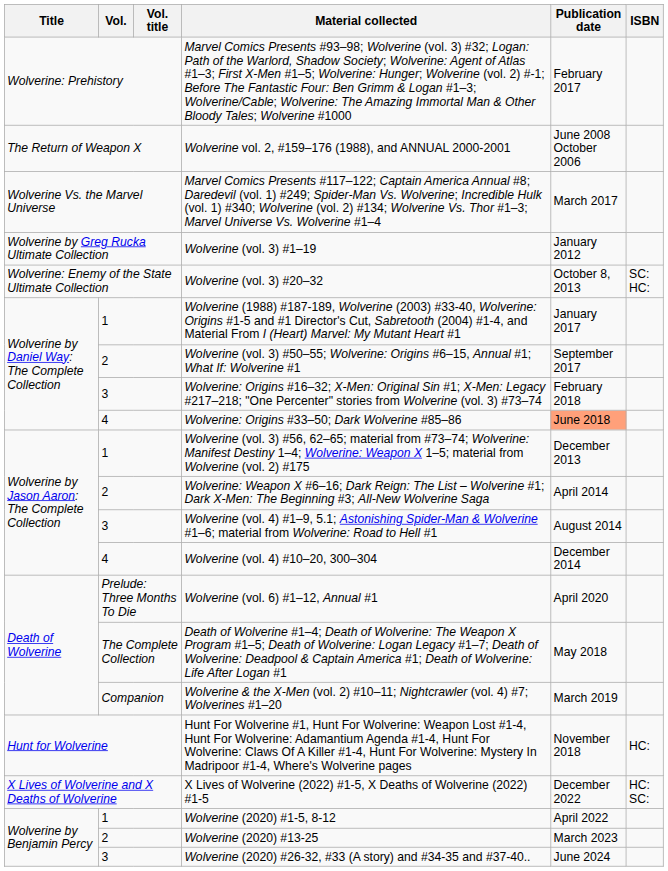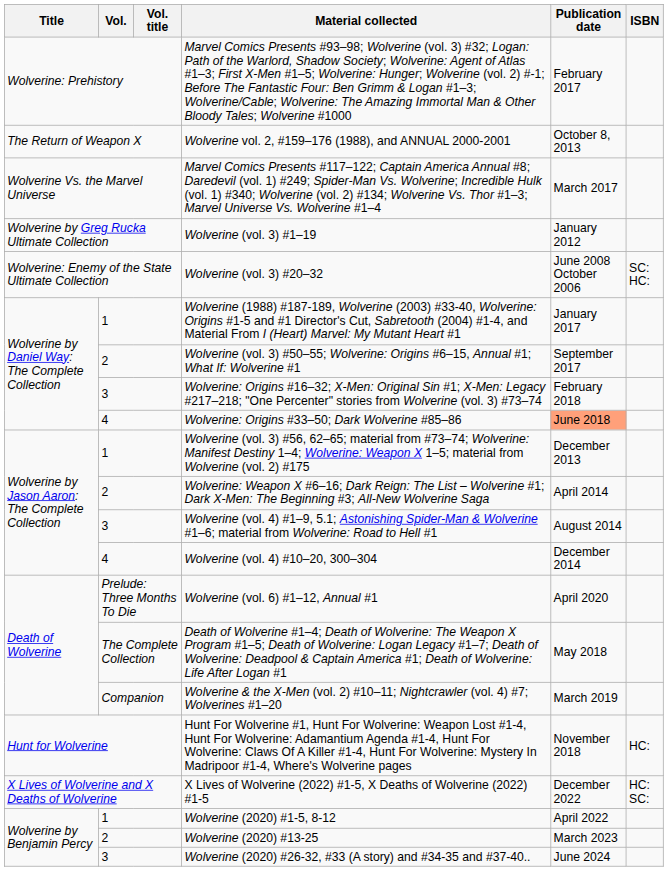(582, 148) June 2008 October 2006 -> (582, 141) October 8, 2013
(582, 281) October 8, 2013 -> (582, 274) June 2008 October 2006
